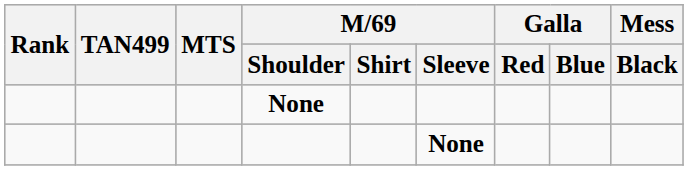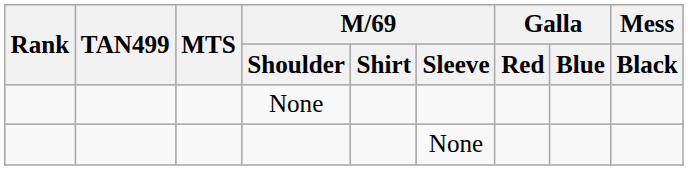(296, 104) bold -> (296, 104) normal
(456, 143) bold -> (456, 143) normal
